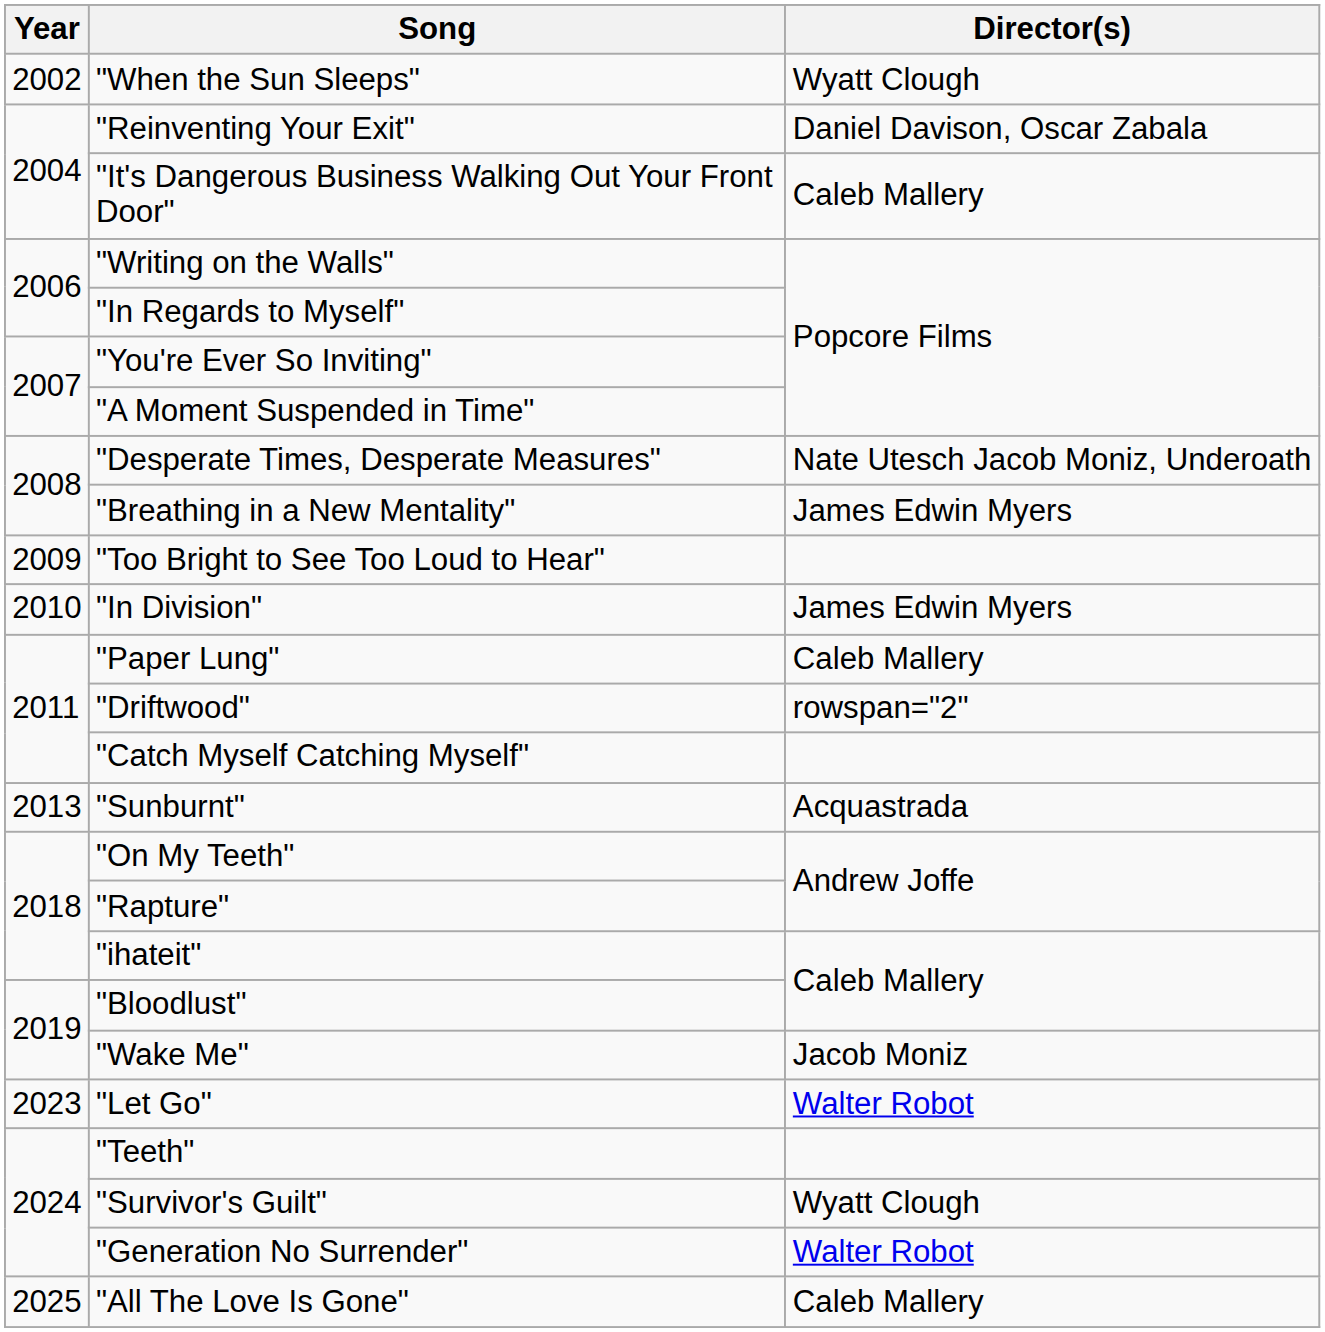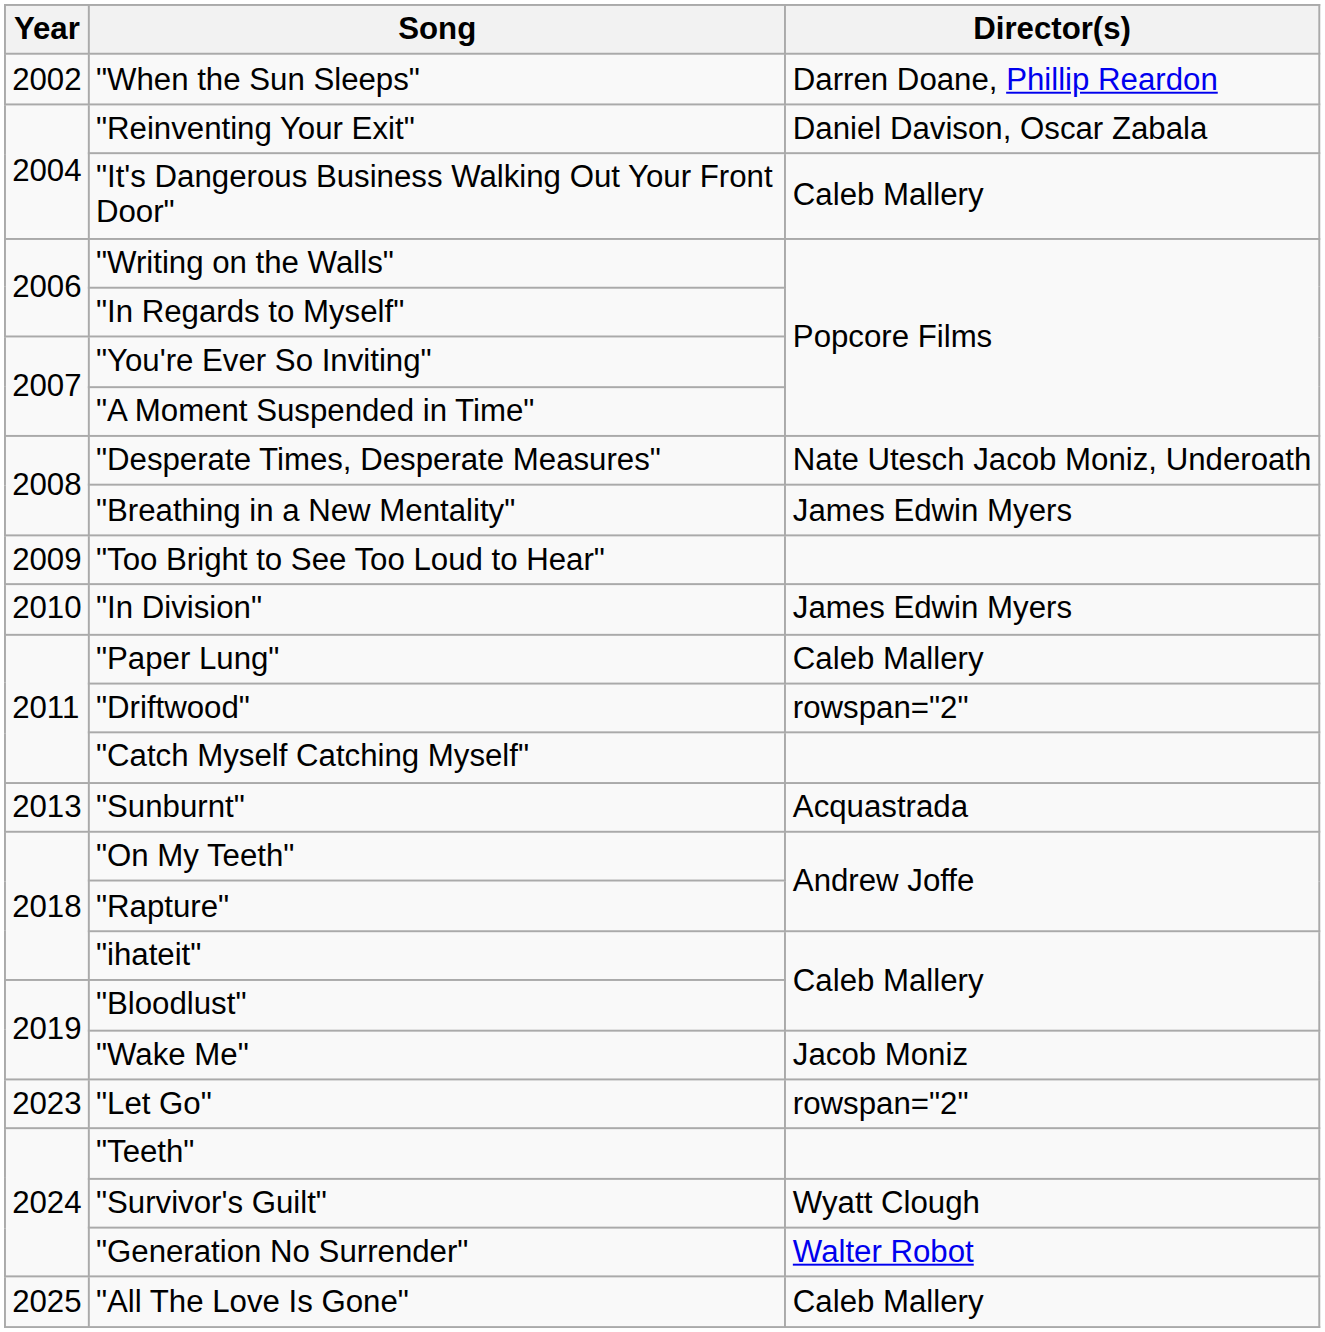(886, 78) Wyatt Clough -> (1005, 78) Darren Doane, Phillip Reardon
(883, 1103) Walter Robot -> (881, 1103) rowspan="2"
